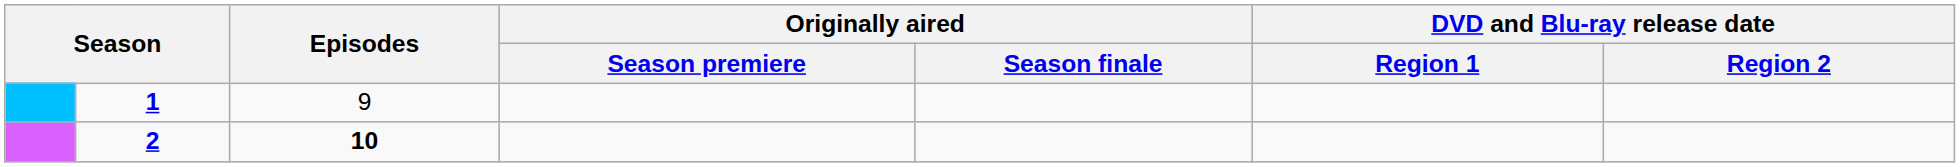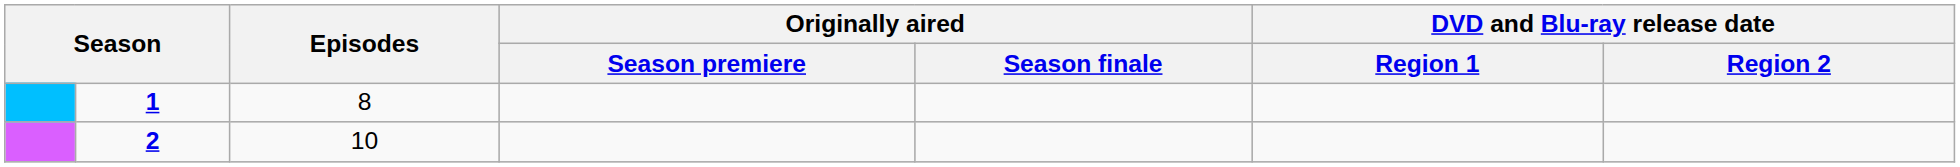(365, 102) 9 -> (365, 102) 8
(364, 141) bold -> (364, 141) normal
